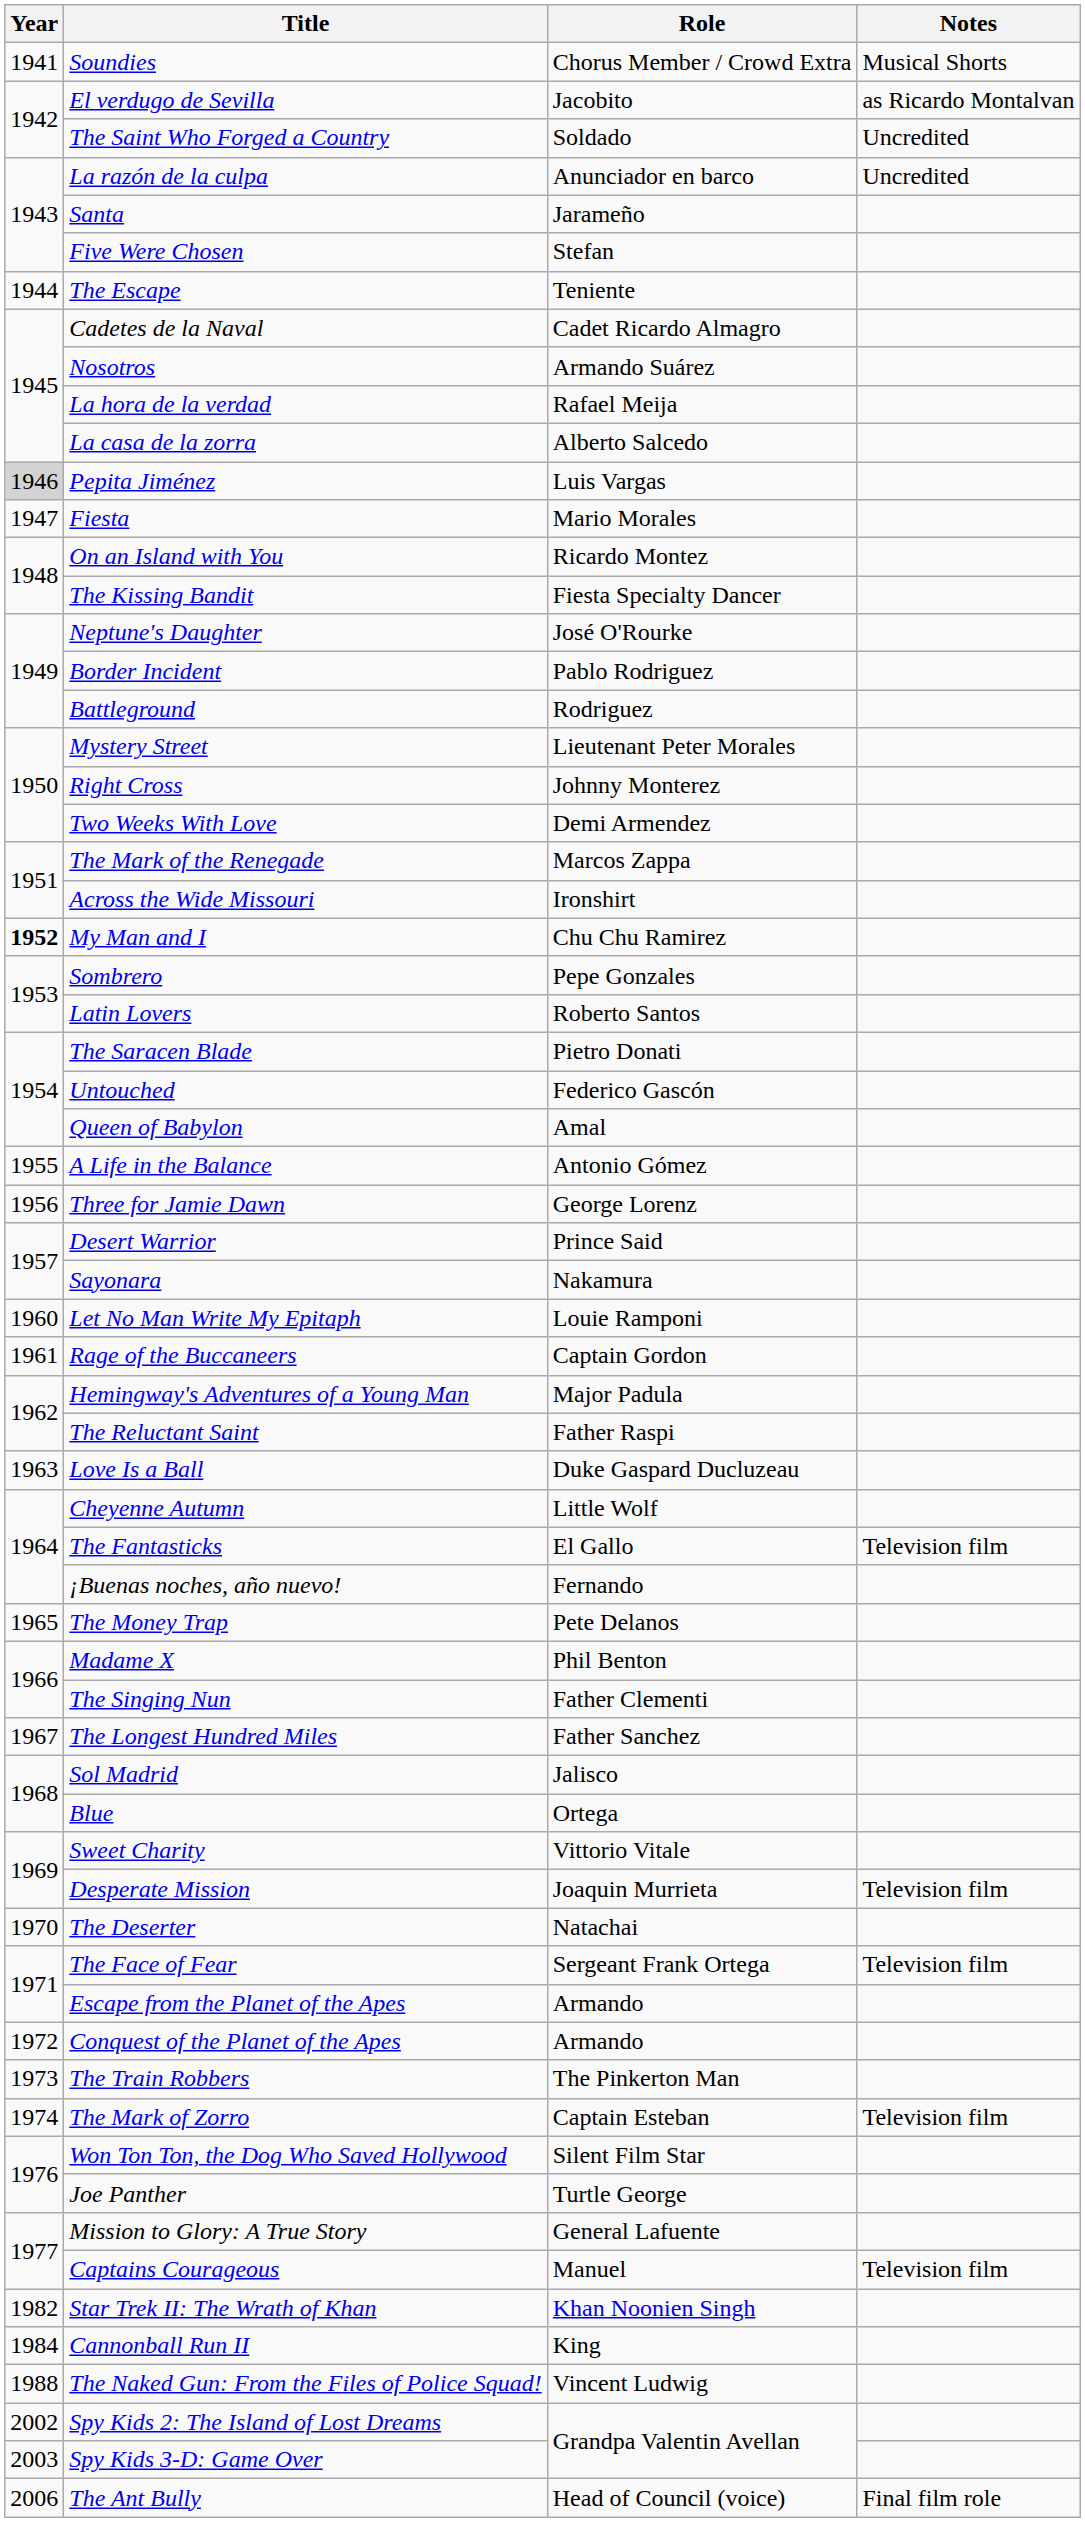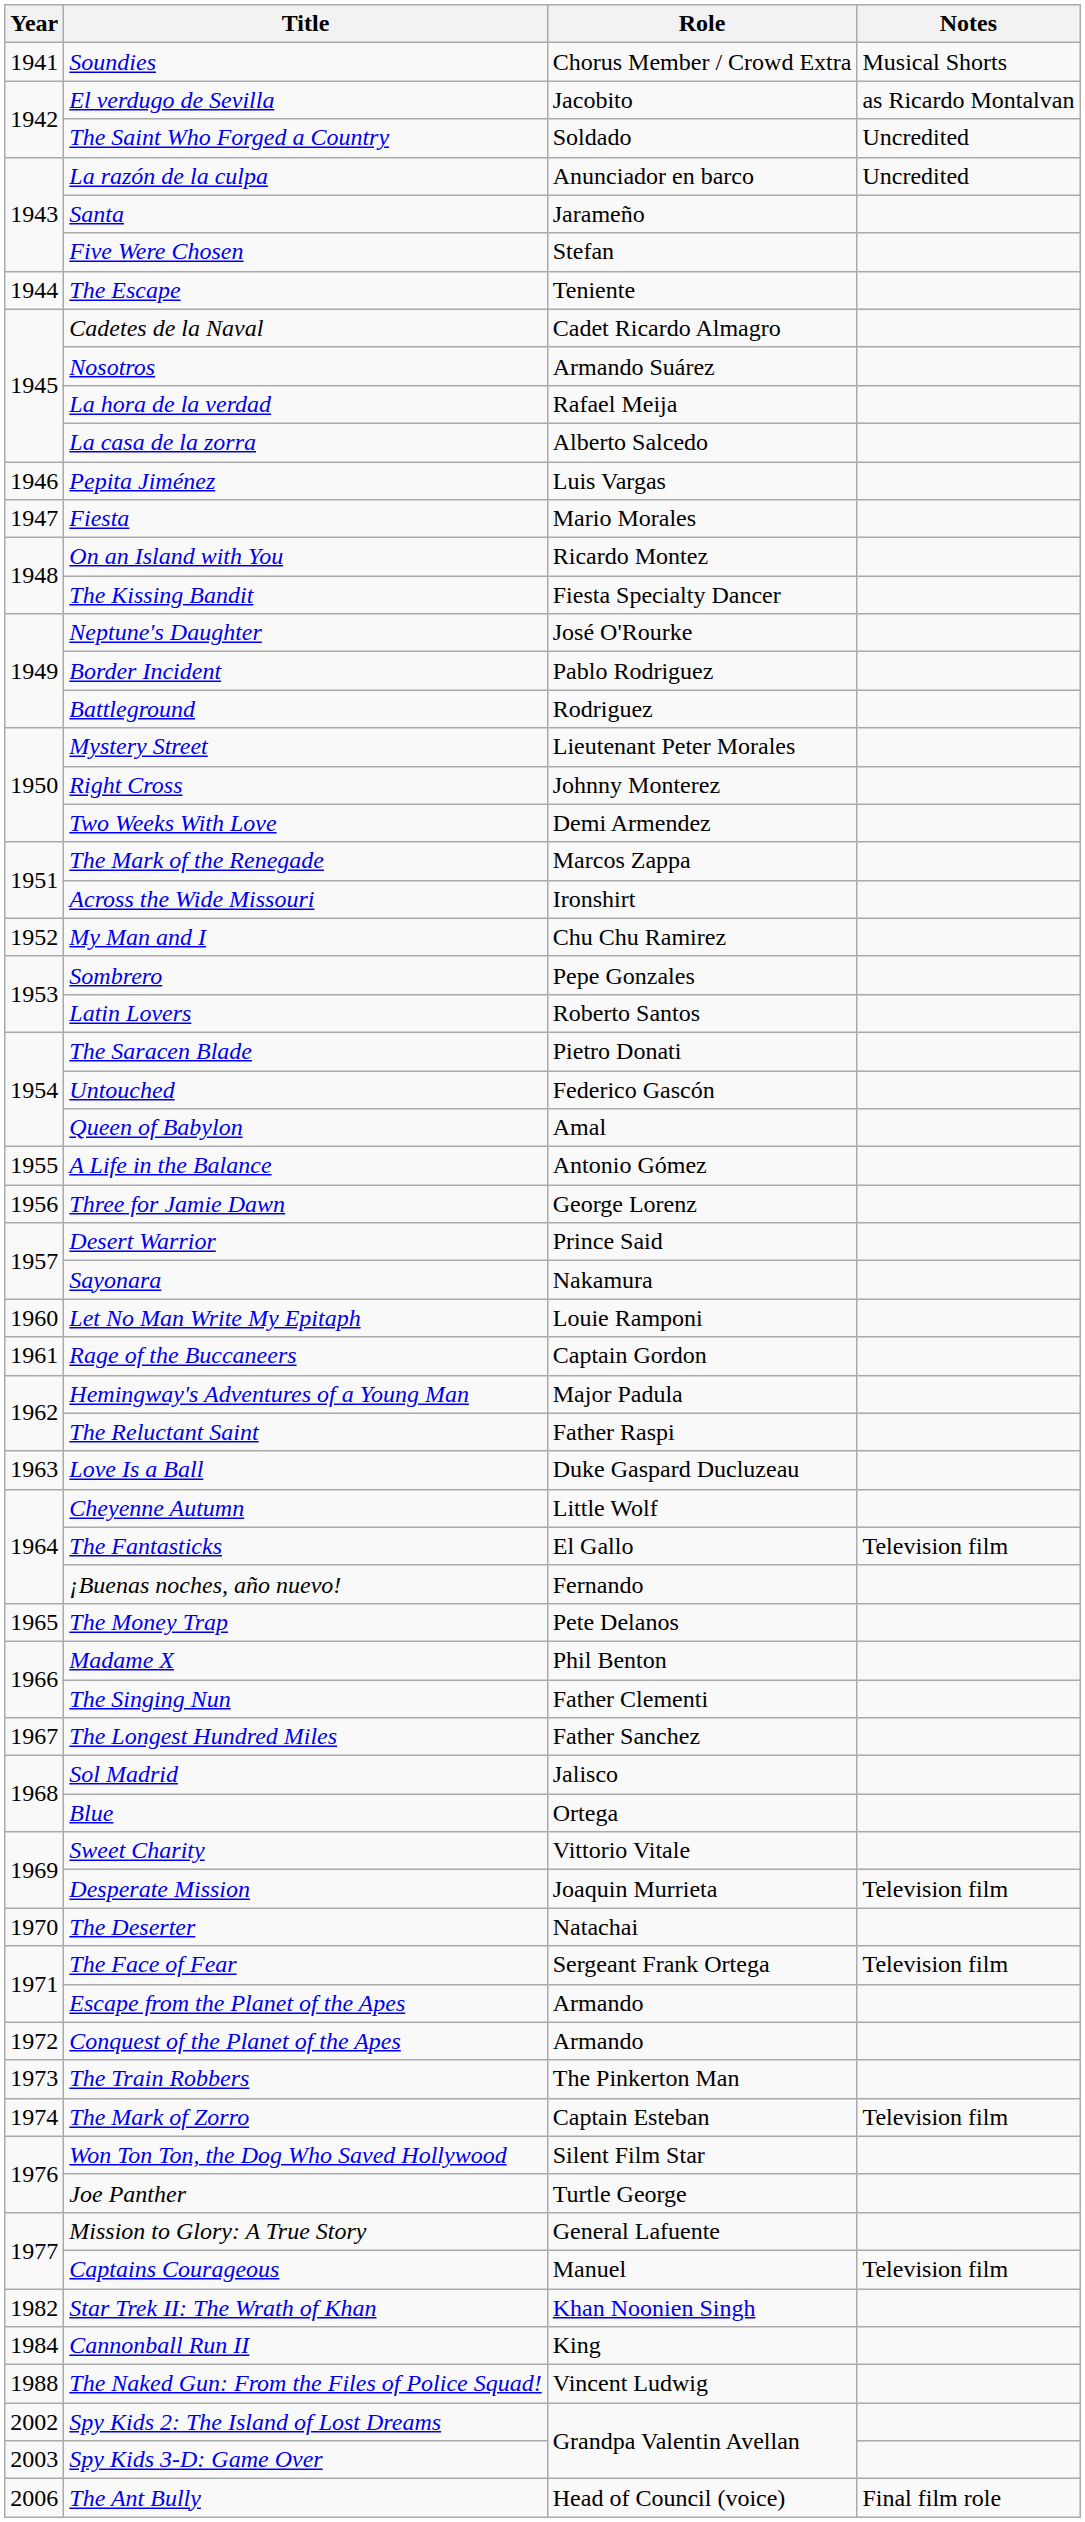(34, 480) lightgrey background -> (34, 480) no background
(34, 937) bold -> (34, 937) normal
